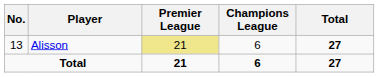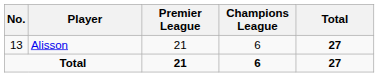(180, 44) khaki background -> (180, 44) no background
